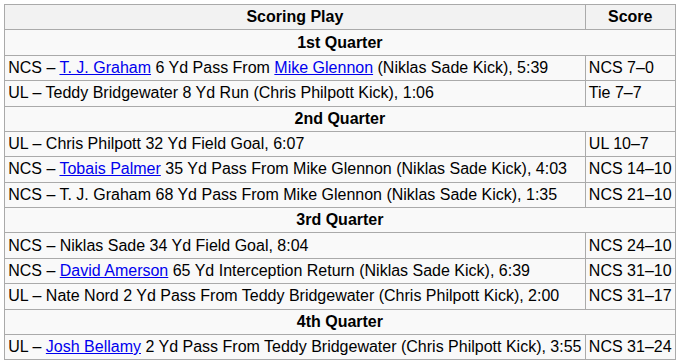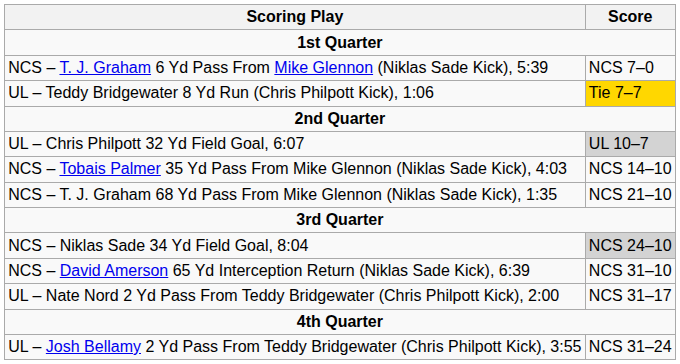(615, 93) no background -> (615, 93) gold background
(619, 144) no background -> (619, 144) lightgrey background
(630, 245) no background -> (630, 245) lightgrey background
